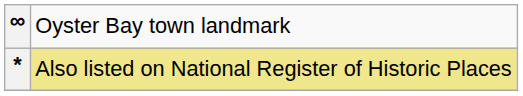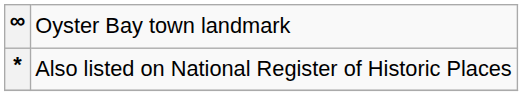(273, 69) khaki background -> (273, 69) no background
